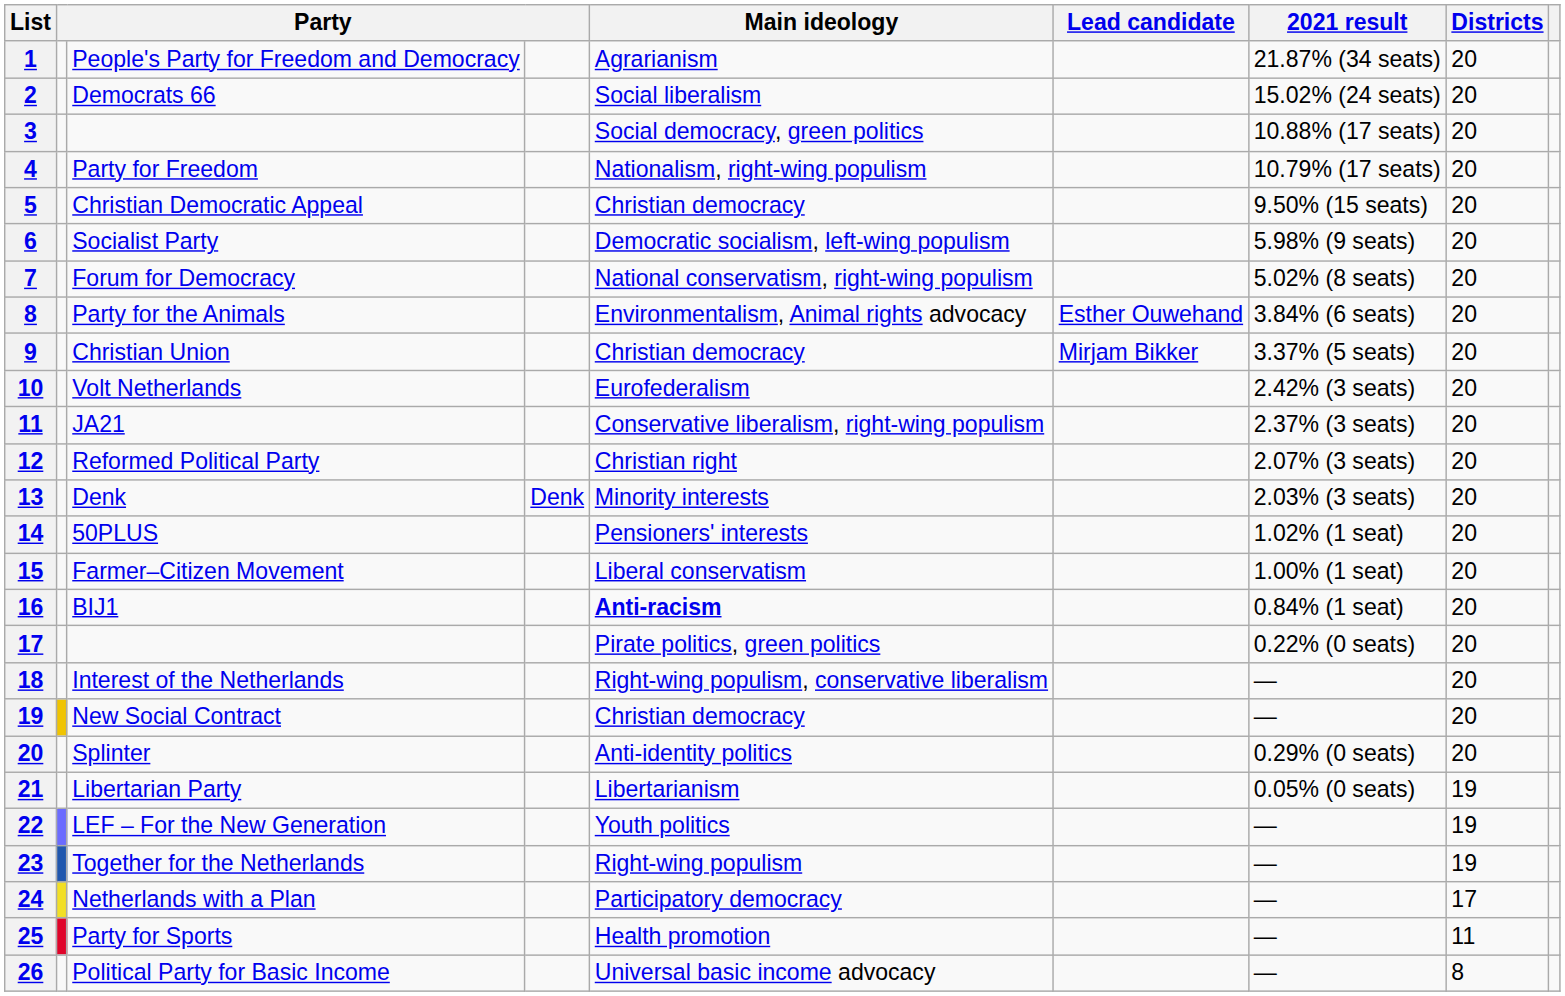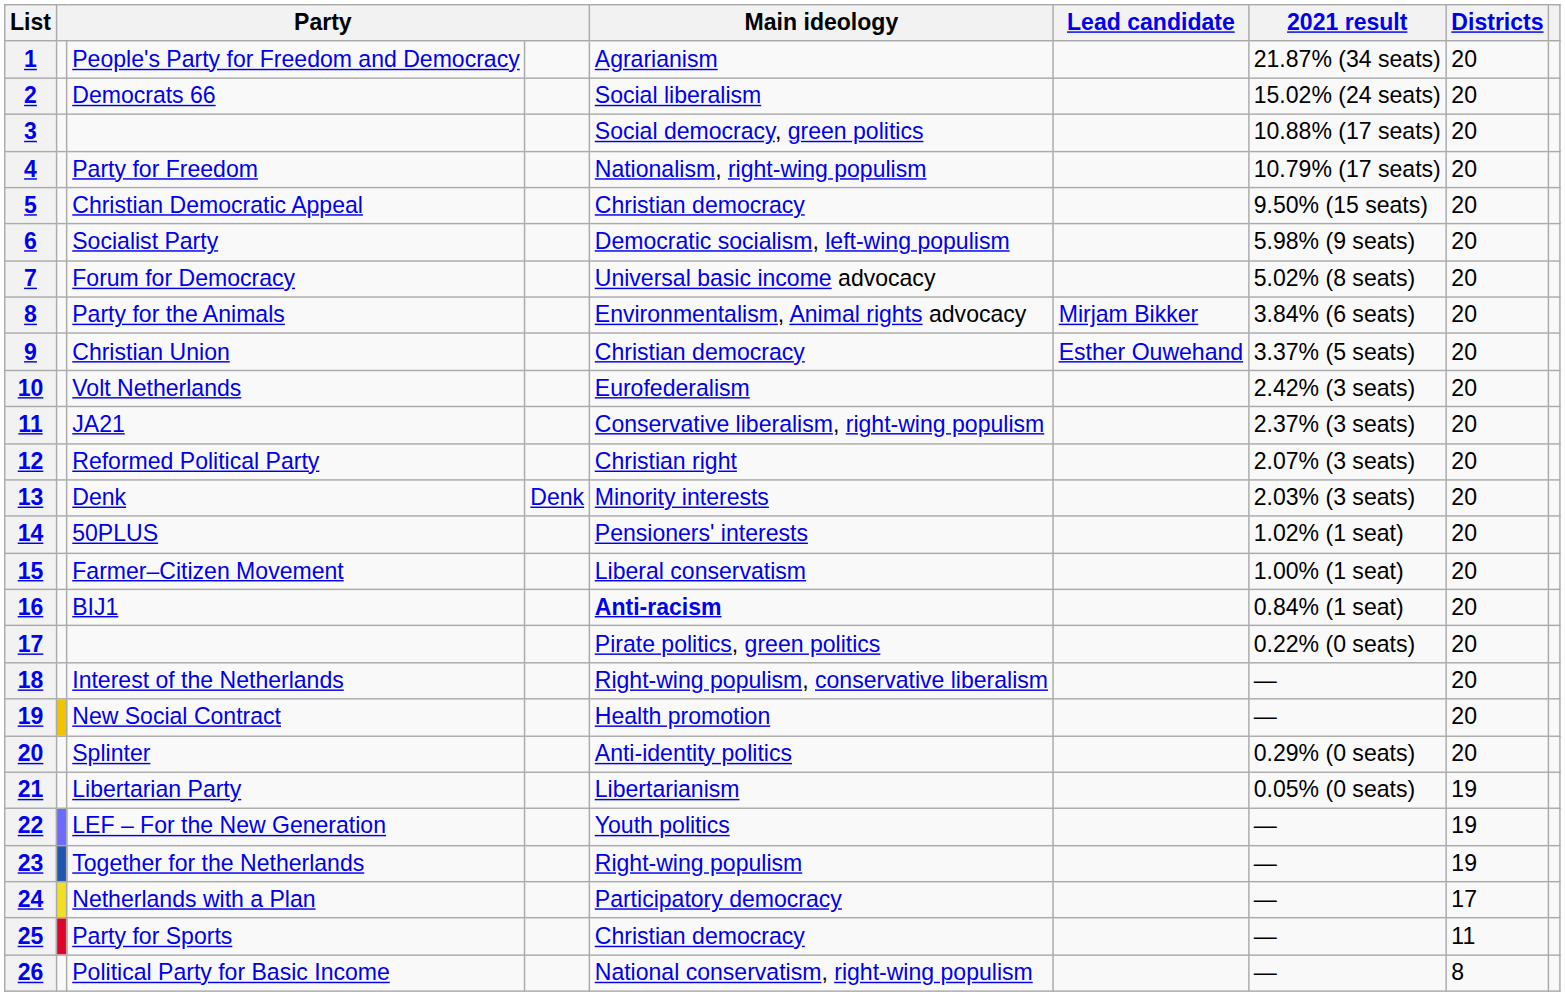(814, 278) National conservatism, right-wing populism -> (765, 278) Universal basic income advocacy
(1151, 315) Esther Ouwehand -> (1128, 315) Mirjam Bikker
(1128, 351) Mirjam Bikker -> (1151, 351) Esther Ouwehand
(700, 717) Christian democracy -> (682, 717) Health promotion
(682, 936) Health promotion -> (700, 936) Christian democracy
(765, 972) Universal basic income advocacy -> (814, 972) National conservatism, right-wing populism
